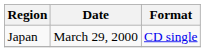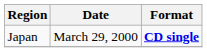(171, 36) normal -> (172, 36) bold
